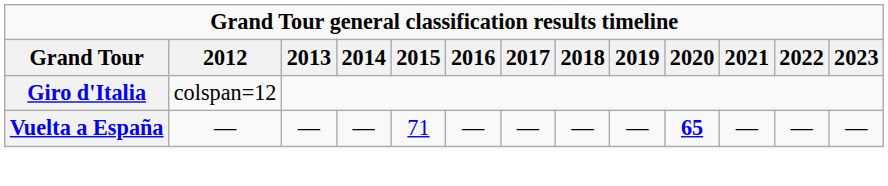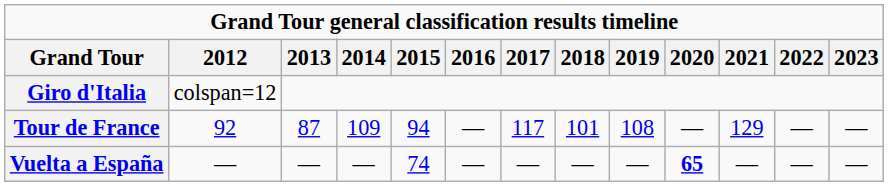+ row: (87, 127)
(418, 127) 71 -> (418, 163) 74
